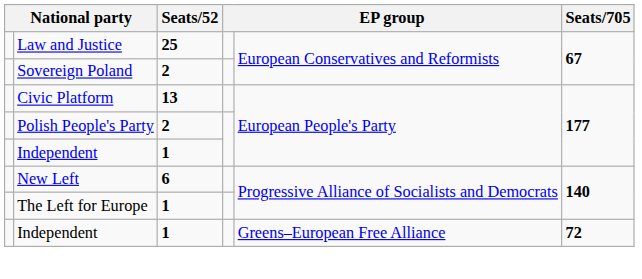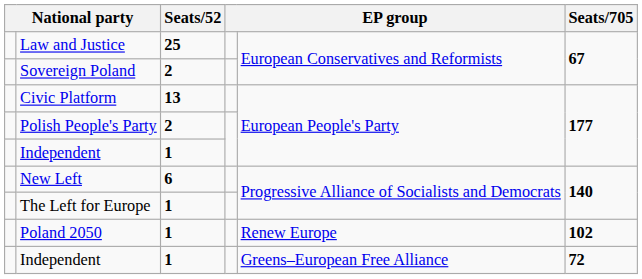+ row: (61, 233)
